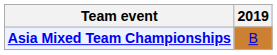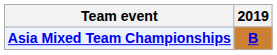(253, 38) normal -> (253, 38) bold
